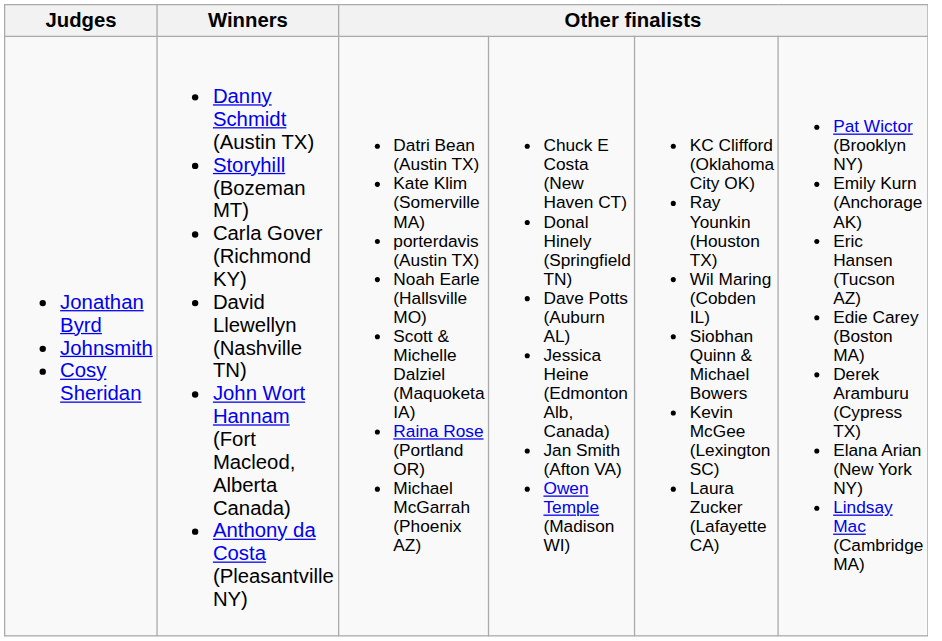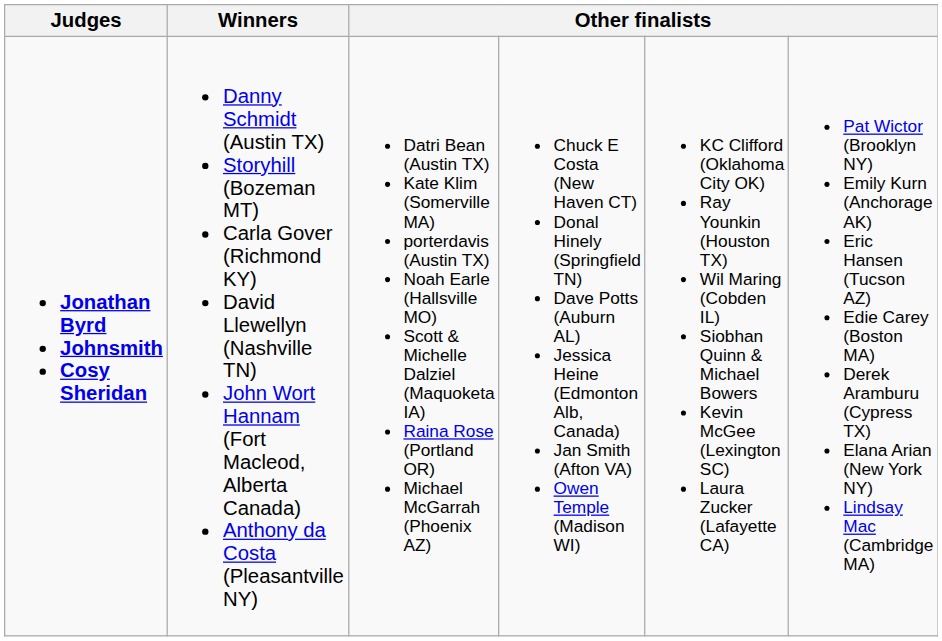(81, 348) normal -> (86, 348) bold
